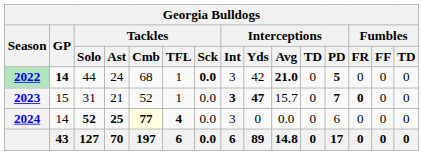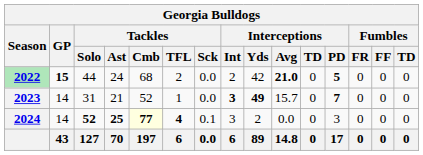(62, 77) 14 -> (62, 77) 15
(179, 77) 1 -> (179, 77) 2
(208, 77) bold -> (208, 77) normal
(232, 77) 3 -> (232, 77) 2
(62, 98) 15 -> (62, 98) 14
(258, 98) 47 -> (258, 98) 49
(360, 98) bold -> (360, 98) normal
(208, 118) 0.0 -> (208, 118) 0.1
(258, 118) 0 -> (258, 118) 2
(337, 118) 6 -> (337, 118) 3
